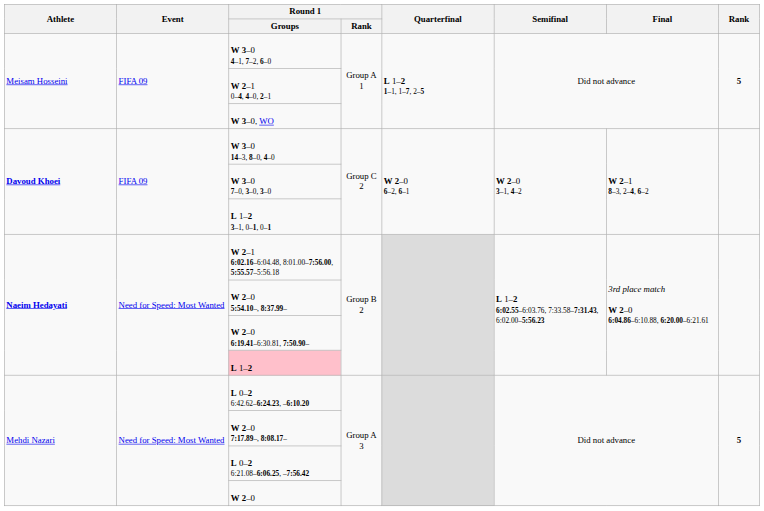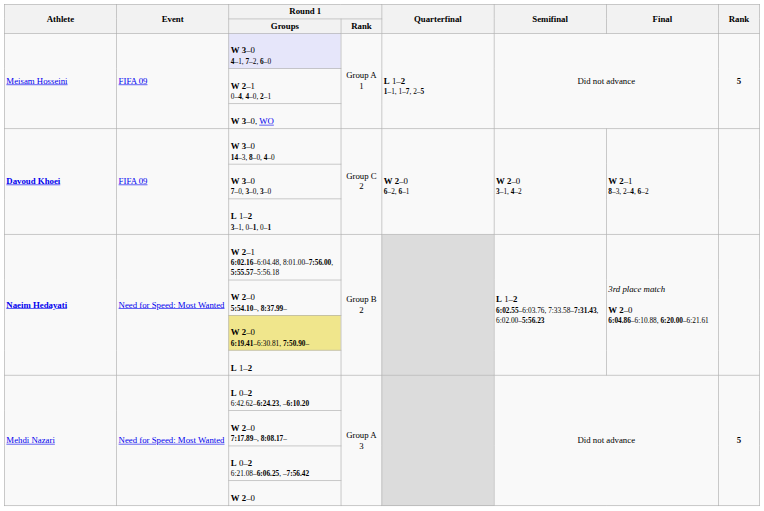(251, 56) no background -> (251, 56) lavender background
(270, 338) no background -> (270, 338) khaki background
(241, 368) pink background -> (241, 368) no background
